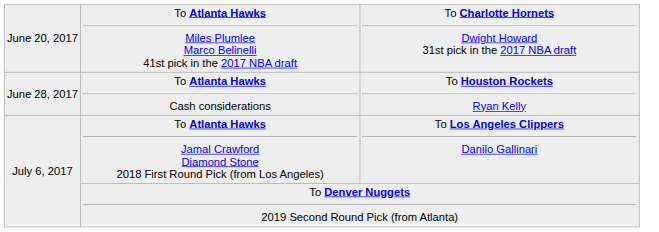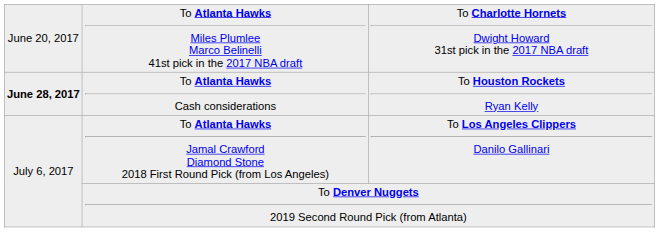(42, 94) normal -> (43, 94) bold
